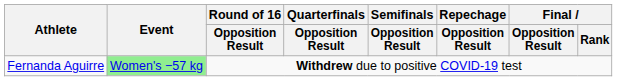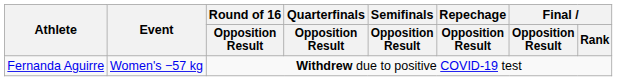(156, 66) lightgreen background -> (156, 66) no background
